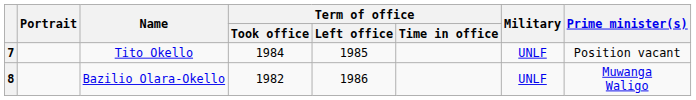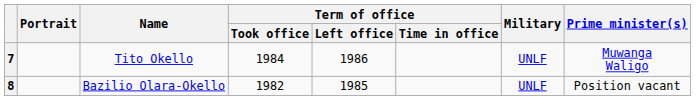(354, 53) 1985 -> (354, 59) 1986
(627, 53) Position vacant -> (627, 59) Muwanga Waligo
(354, 79) 1986 -> (354, 86) 1985
(627, 79) Muwanga Waligo -> (627, 86) Position vacant
